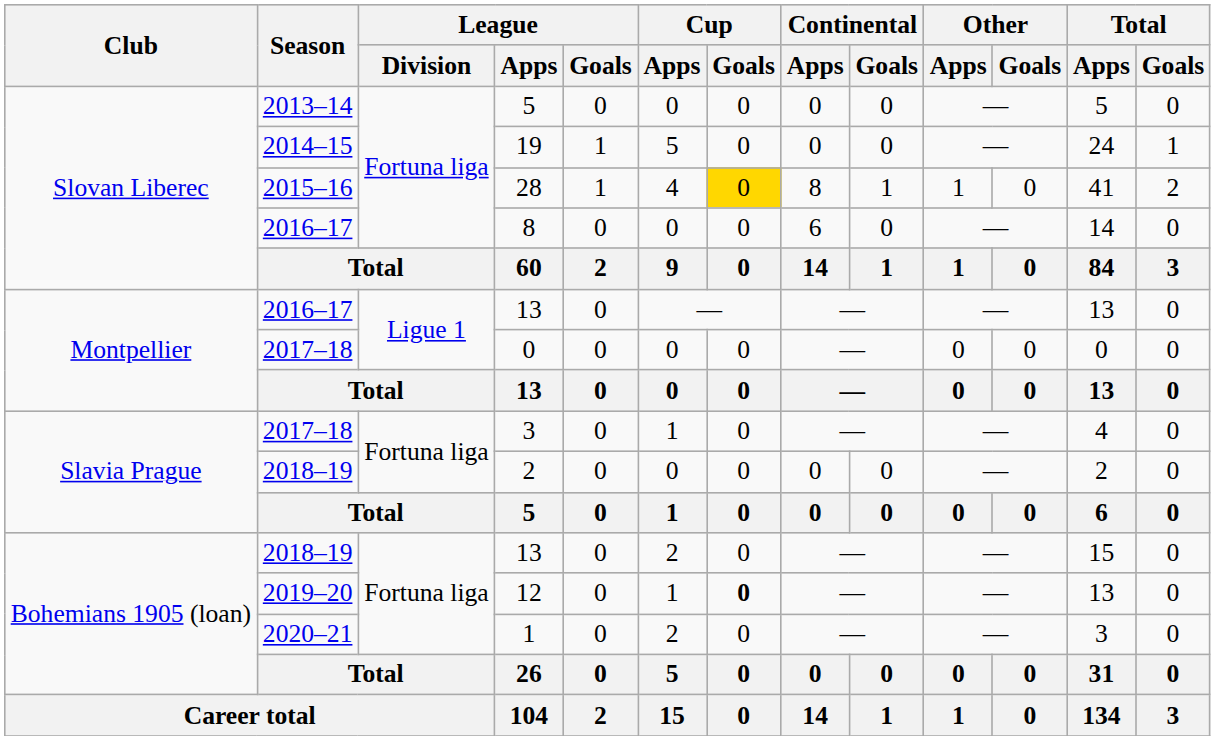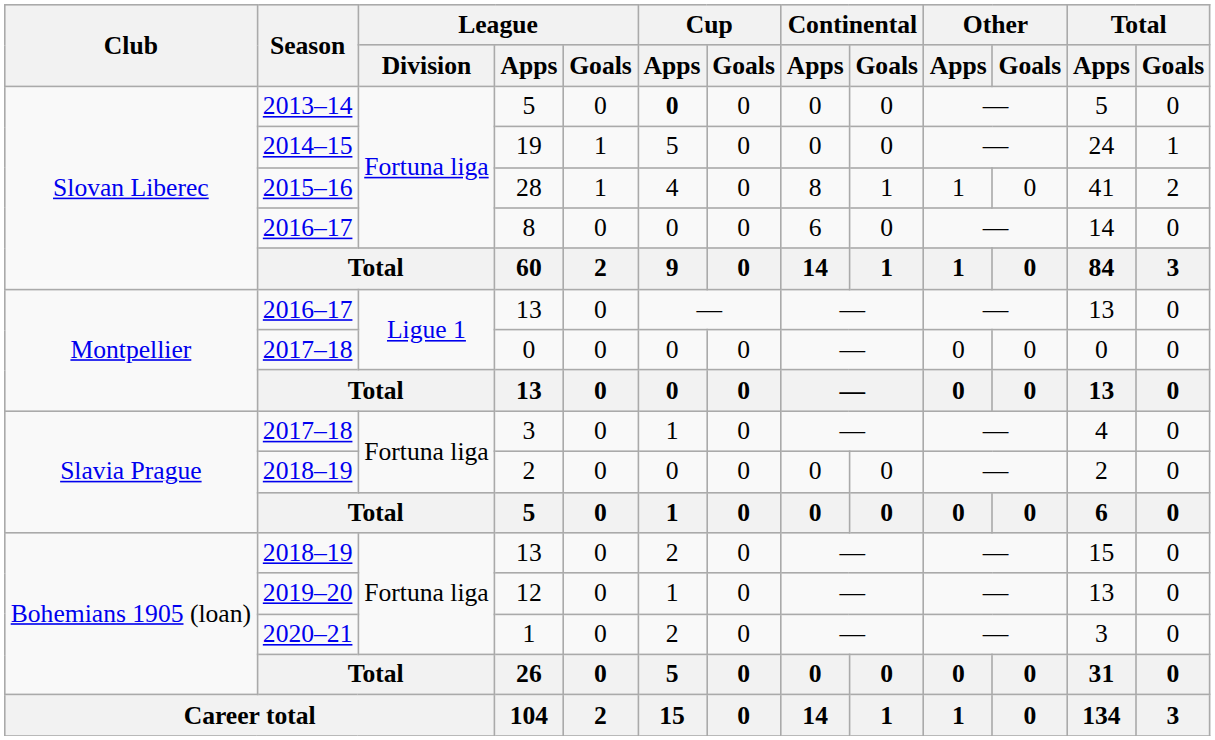(672, 106) normal -> (672, 106) bold
(744, 187) gold background -> (744, 187) no background
(744, 593) bold -> (744, 593) normal
